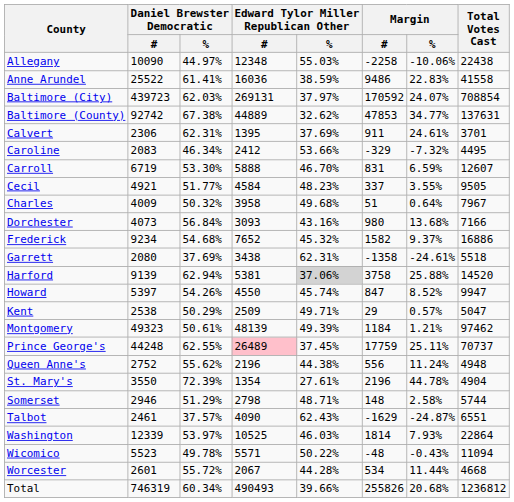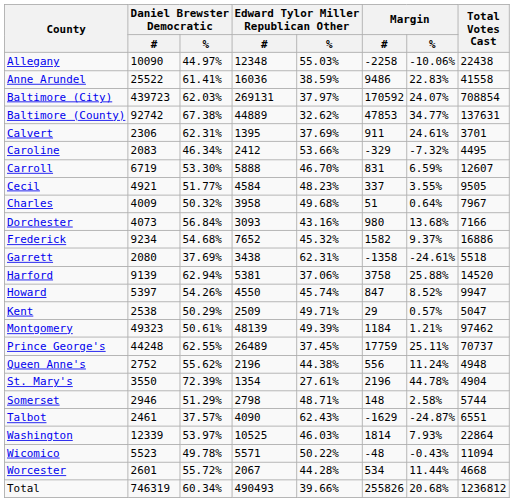(319, 275) lightgrey background -> (319, 275) no background
(251, 346) pink background -> (251, 346) no background
